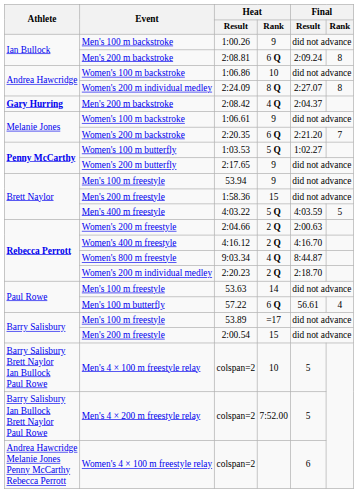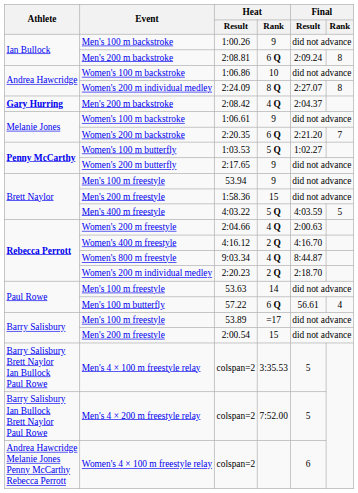(274, 227) 2 Q -> (274, 227) 4 Q
(274, 367) 10 -> (274, 367) 3:35.53
